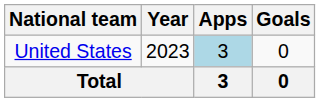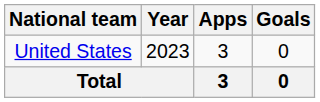(223, 50) lightblue background -> (223, 50) no background
